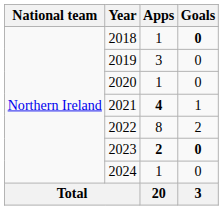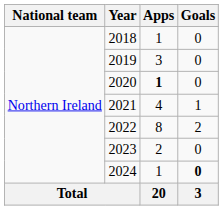(198, 37) bold -> (198, 37) normal
(159, 82) normal -> (159, 82) bold
(159, 104) bold -> (159, 104) normal
(159, 149) bold -> (159, 149) normal
(198, 149) bold -> (198, 149) normal
(198, 171) normal -> (198, 171) bold
